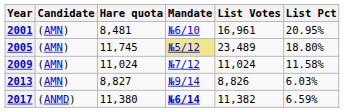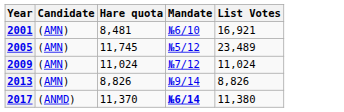- column: (311, 13)
(236, 30) 16,961 -> (236, 30) 16,921
(184, 47) khaki background -> (184, 47) no background
(115, 82) 8,827 -> (115, 82) 8,826
(119, 99) 11,380 -> (119, 99) 11,370
(236, 99) 11,382 -> (236, 99) 11,380
